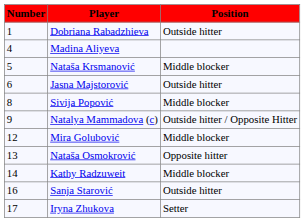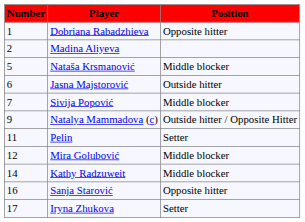(192, 31) Outside hitter -> (195, 31) Opposite hitter
(10, 48) 4 -> (10, 48) 2
(10, 102) 8 -> (10, 102) 7
+ row: (61, 137)
- row: (93, 155)
(192, 190) Outside hitter -> (195, 190) Opposite hitter
